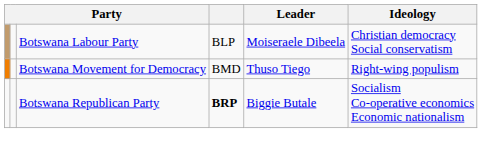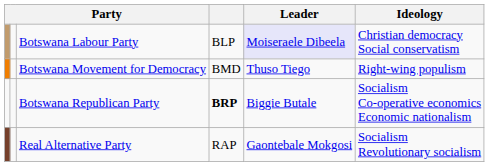(296, 41) no background -> (296, 41) lavender background
+ row: (75, 144)
